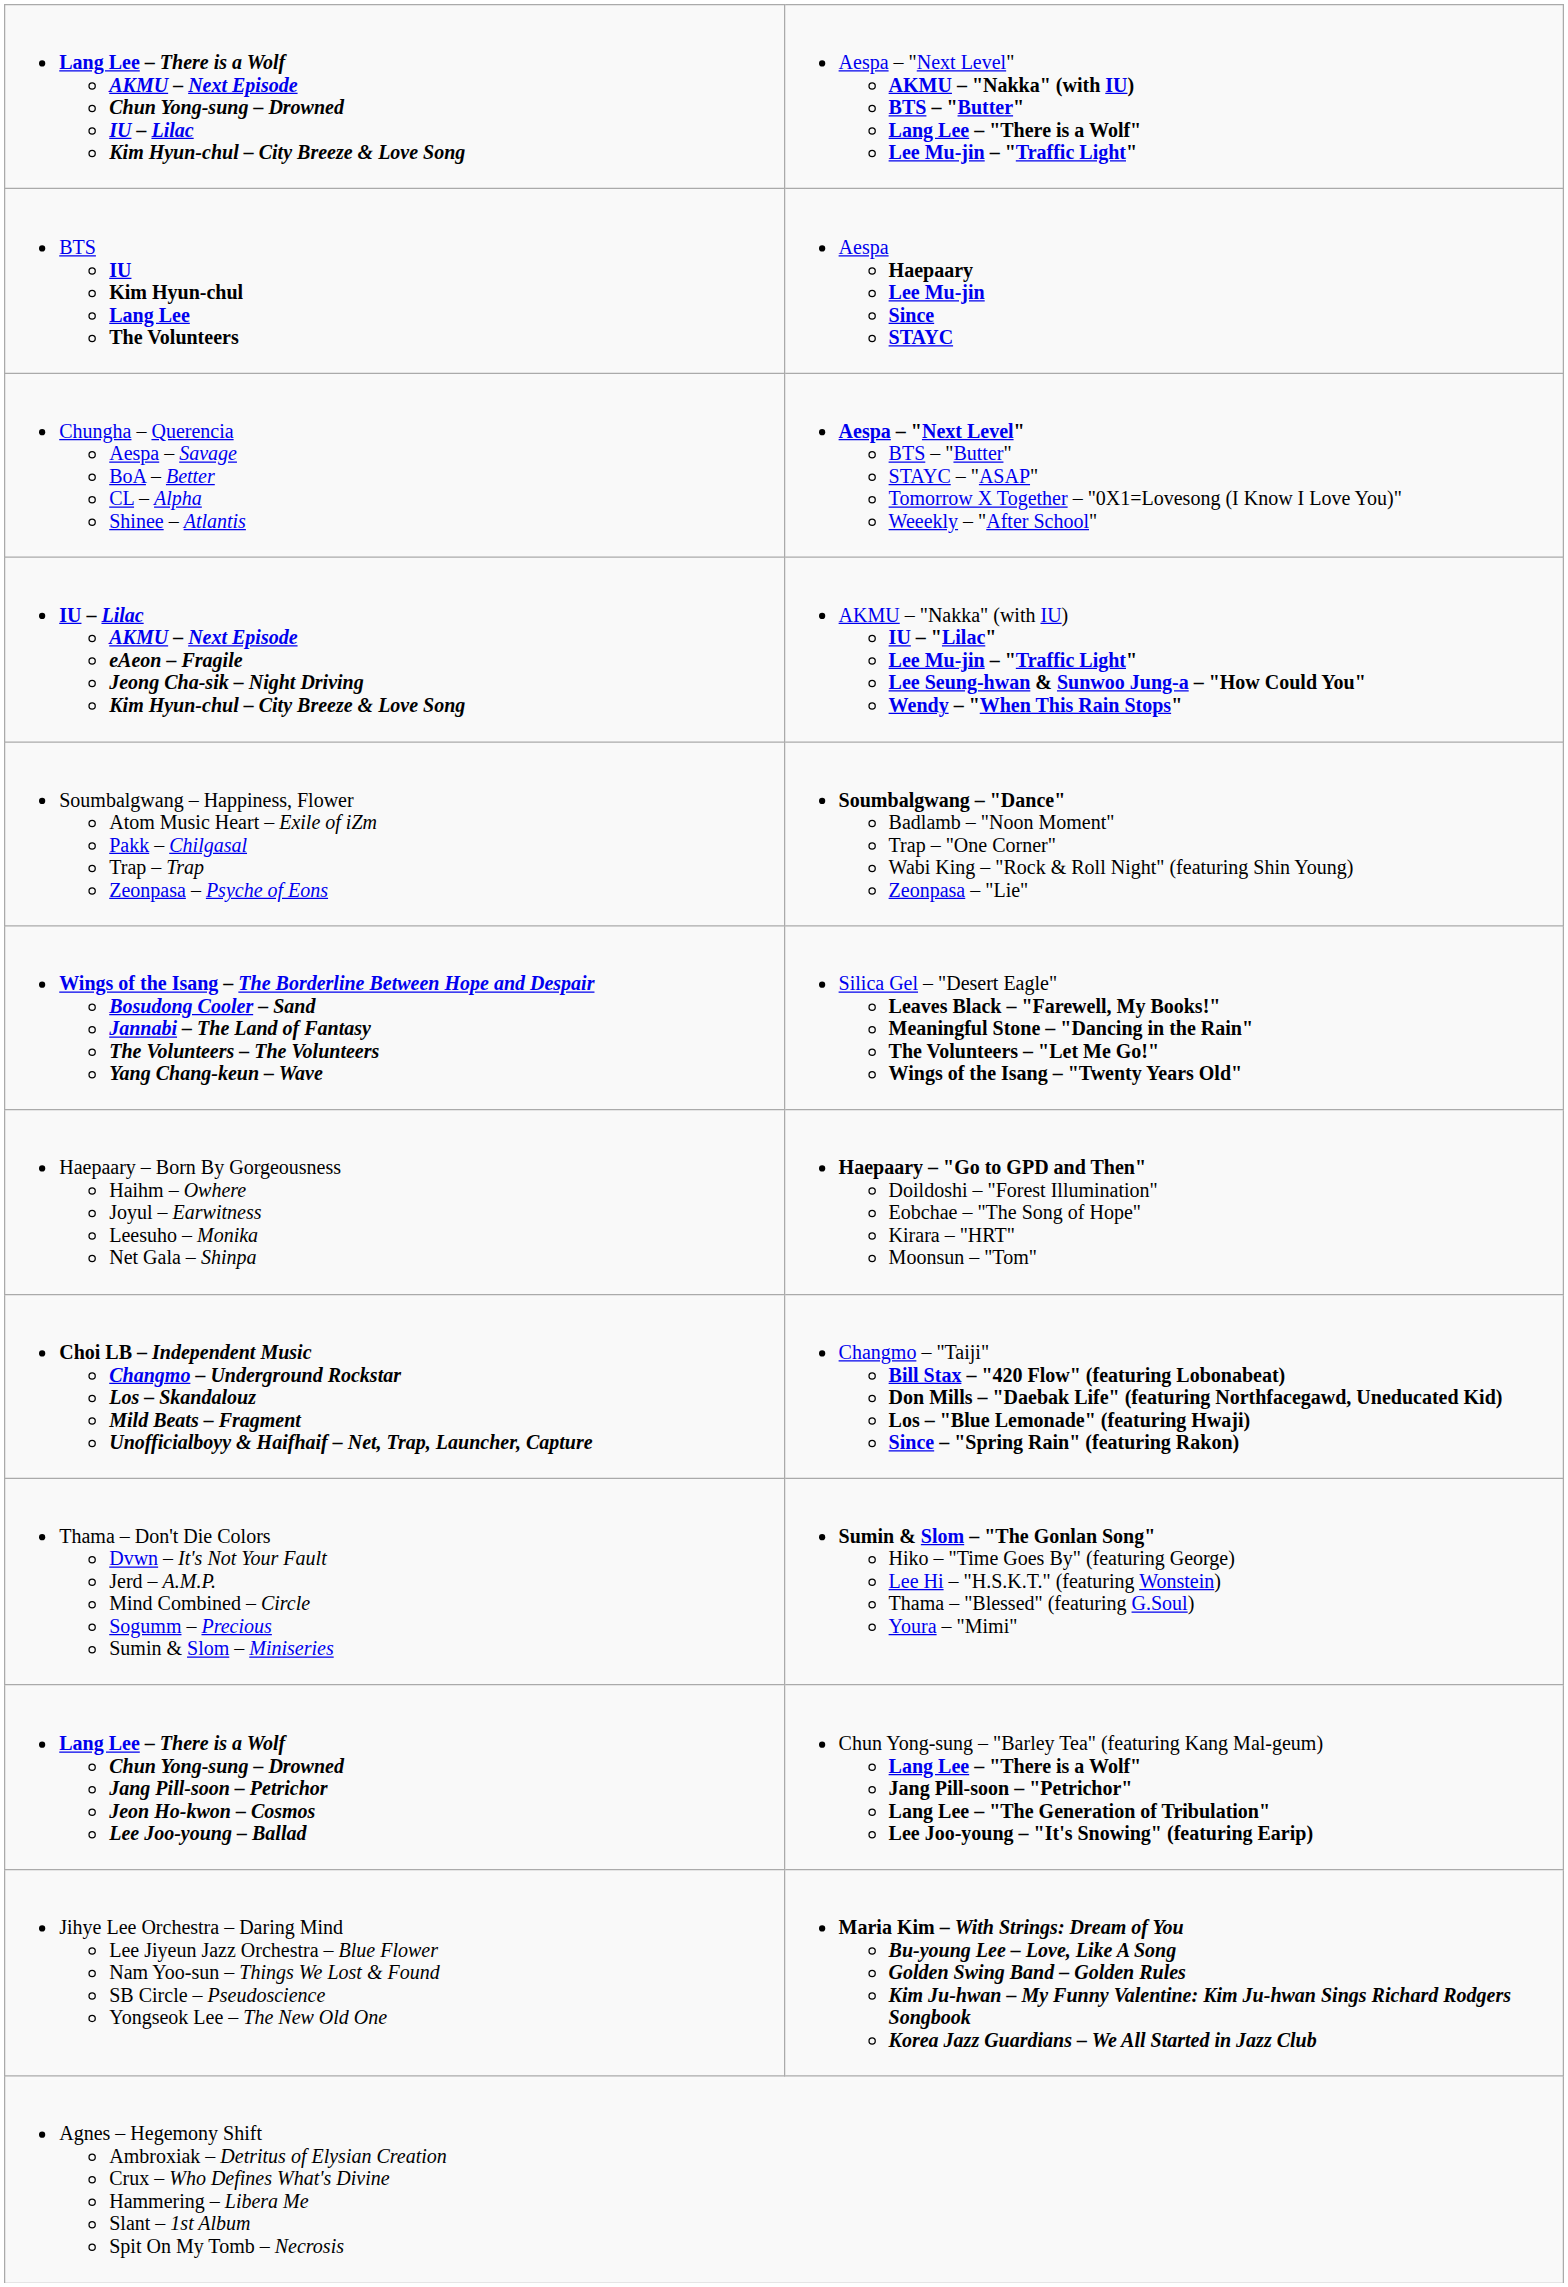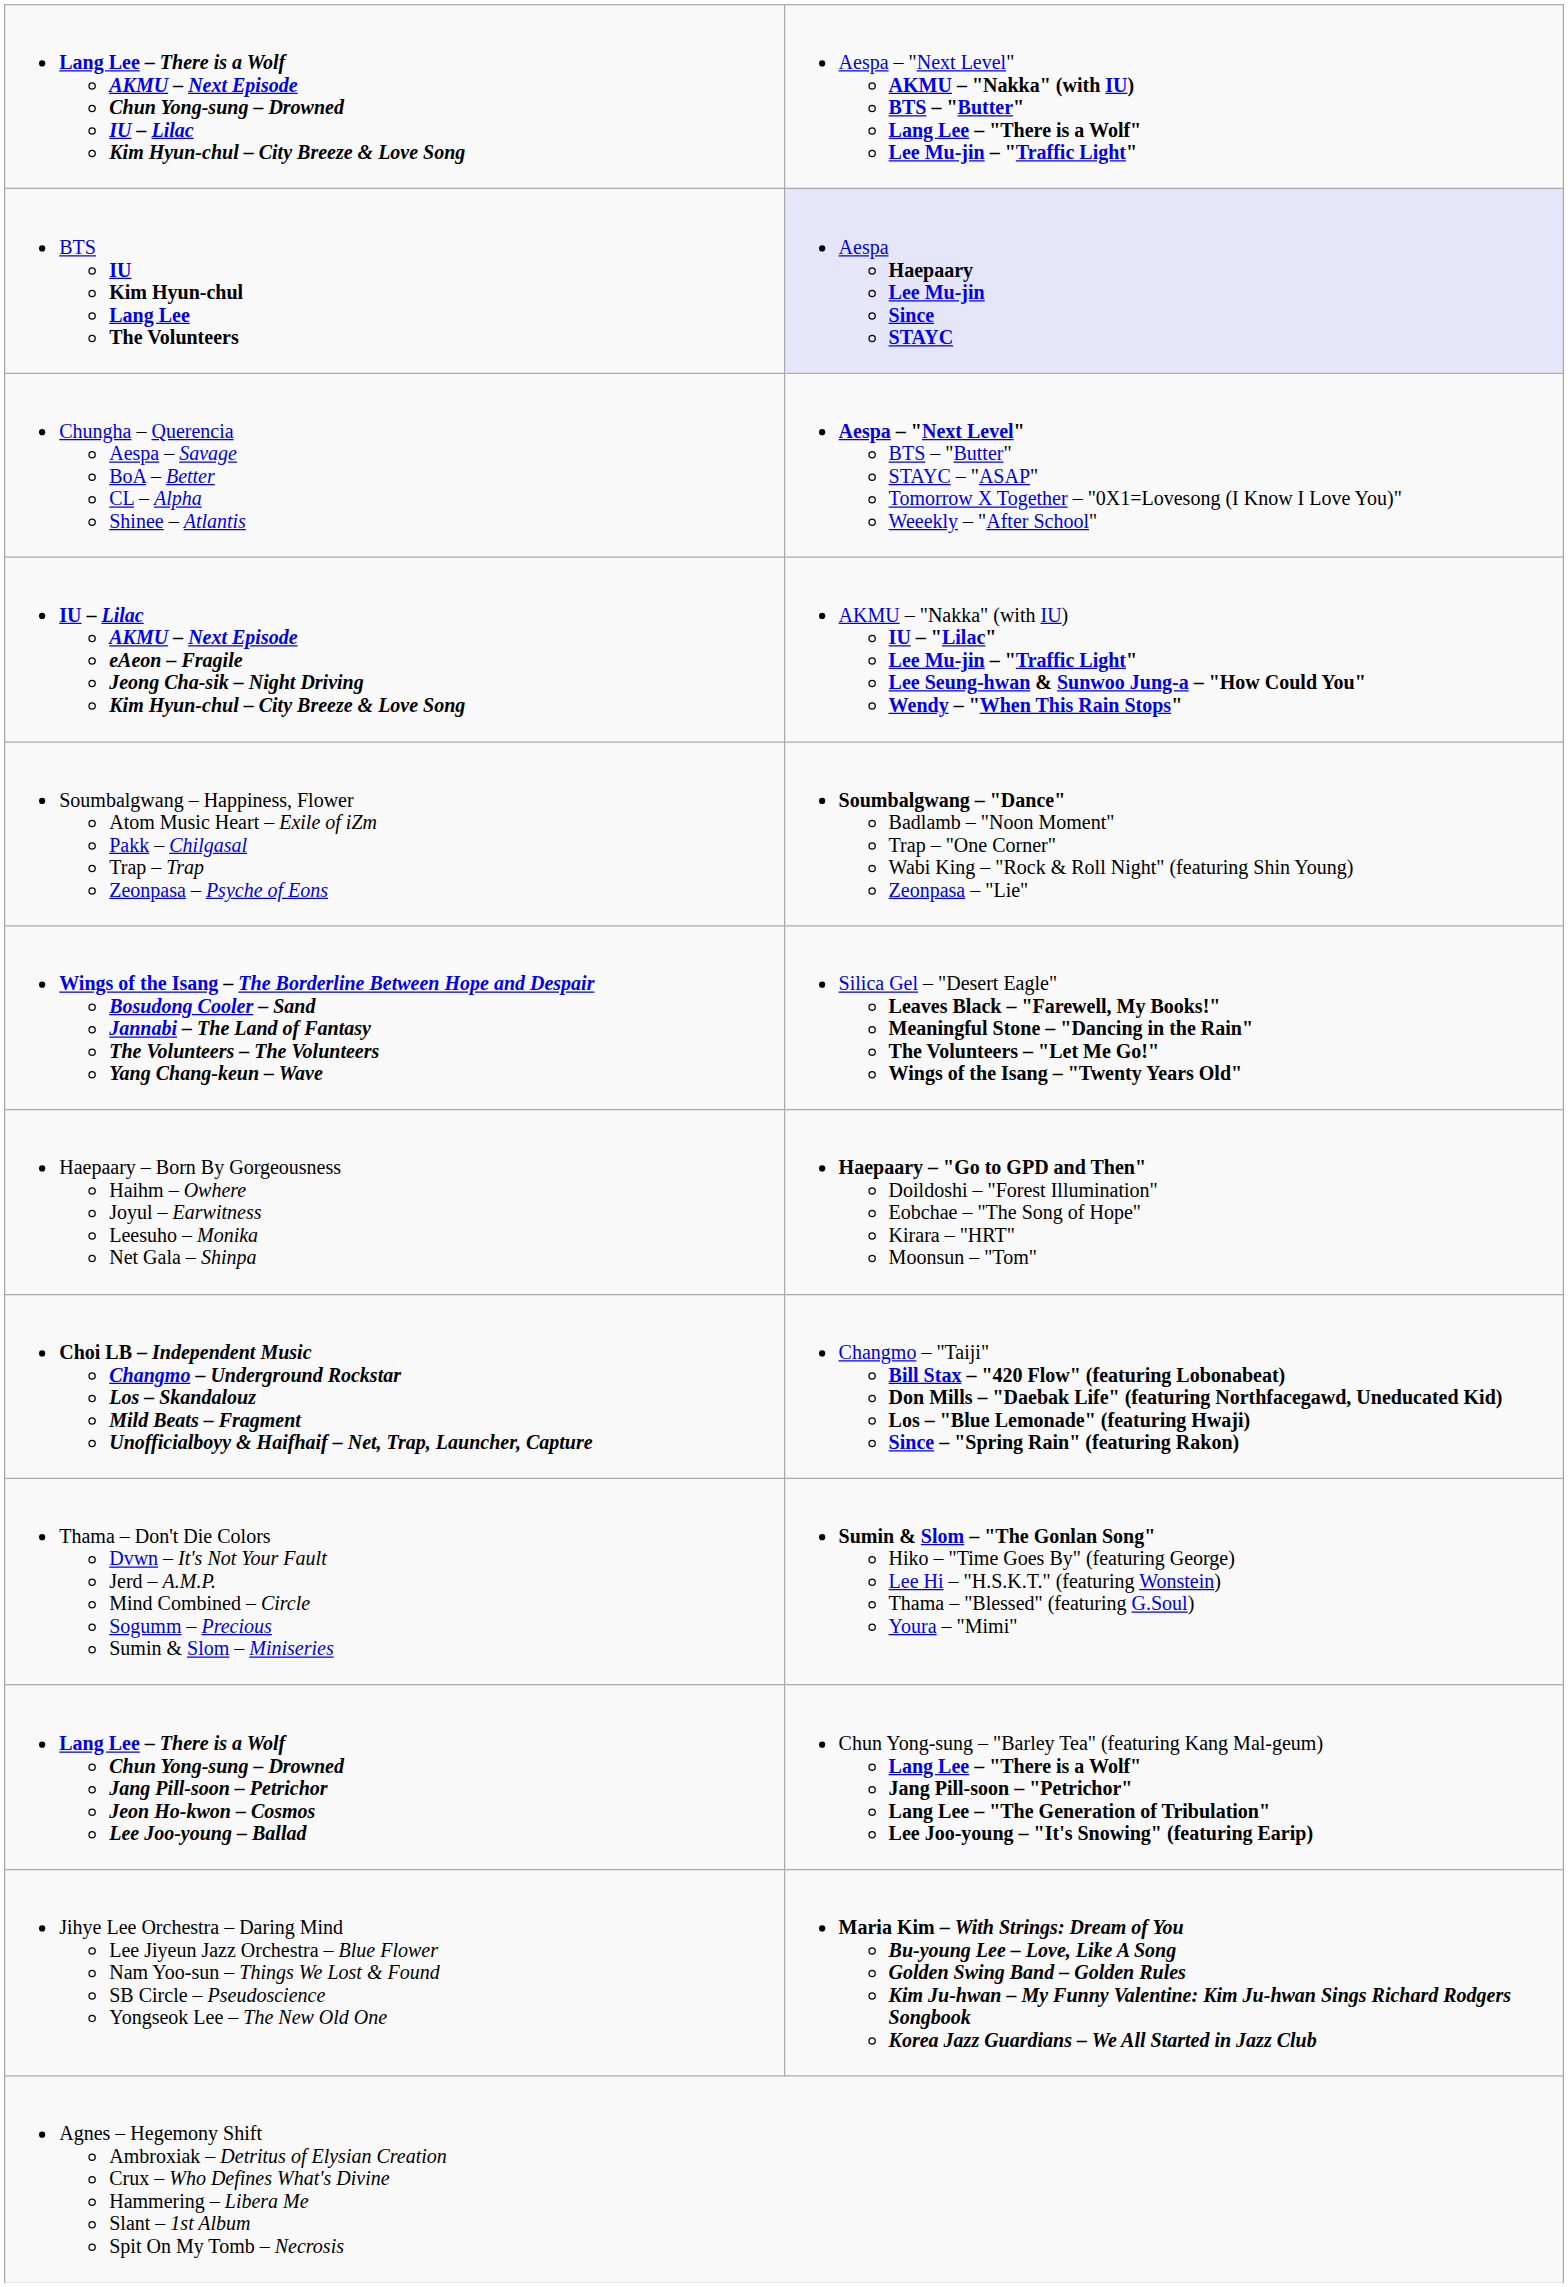(1174, 292) no background -> (1174, 292) lavender background
